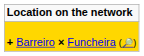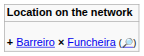(72, 42) gold background -> (72, 42) no background
